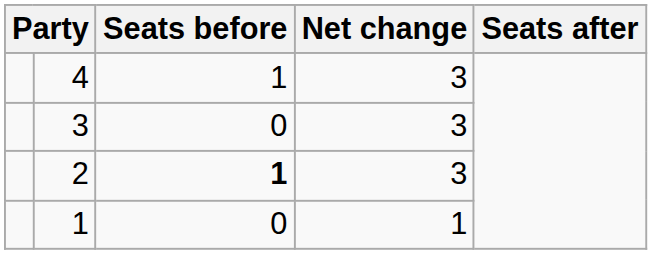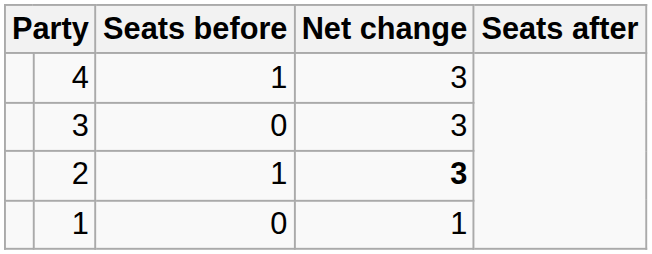(279, 175) bold -> (279, 175) normal
(459, 175) normal -> (459, 175) bold
